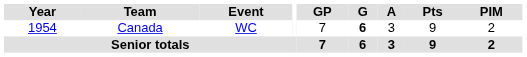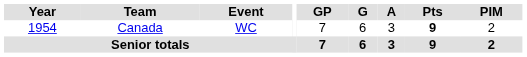(363, 28) bold -> (363, 28) normal
(433, 28) normal -> (433, 28) bold
